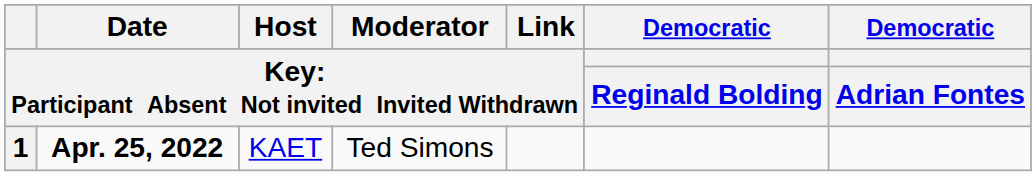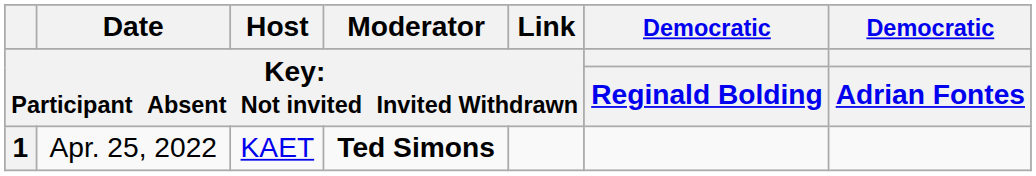(137, 147) bold -> (133, 147) normal
(420, 147) normal -> (416, 147) bold
